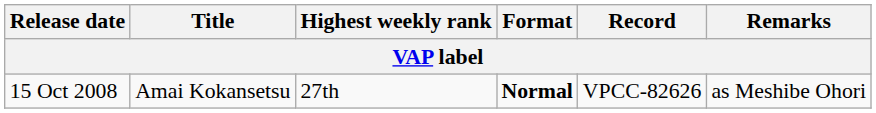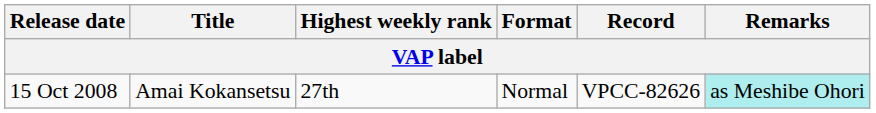(537, 90) bold -> (535, 90) normal
(789, 90) no background -> (788, 90) paleturquoise background
